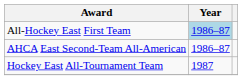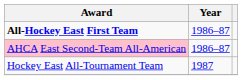(69, 30) normal -> (72, 30) bold
(210, 30) lightblue background -> (210, 30) no background
(96, 48) no background -> (96, 48) pink background
